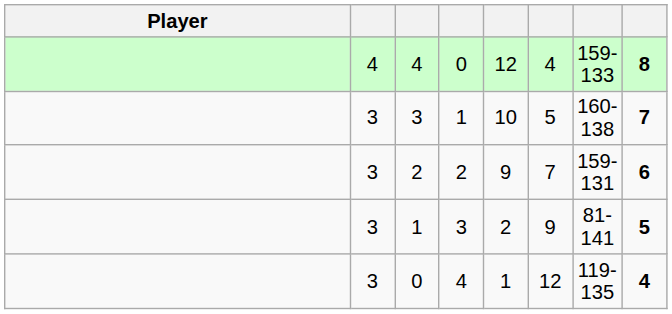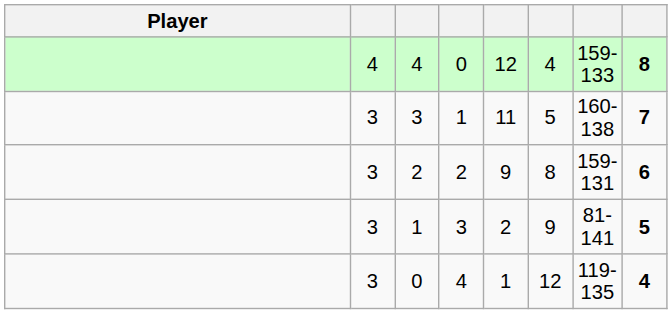(506, 118) 10 -> (506, 118) 11
(550, 173) 7 -> (550, 173) 8
